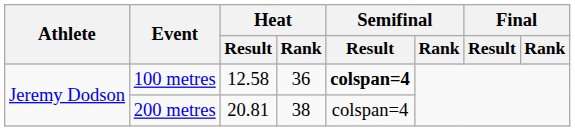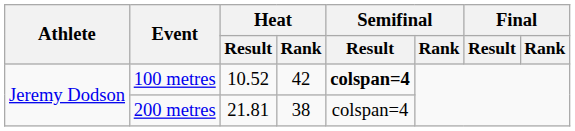(248, 79) 12.58 -> (248, 79) 10.52
(301, 79) 36 -> (301, 79) 42
(248, 110) 20.81 -> (248, 110) 21.81
